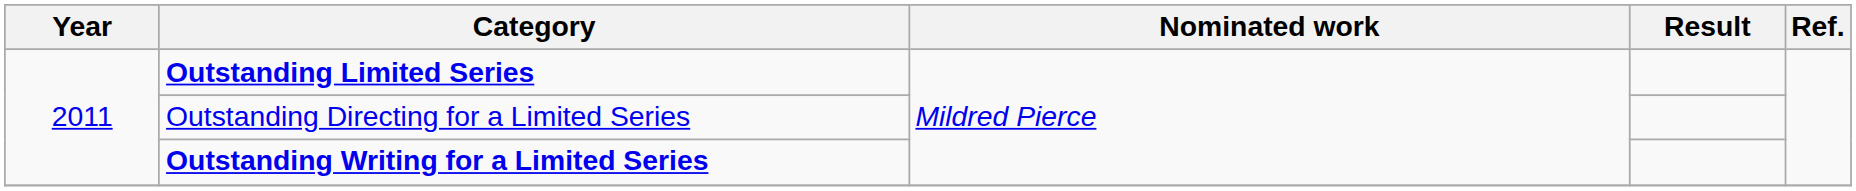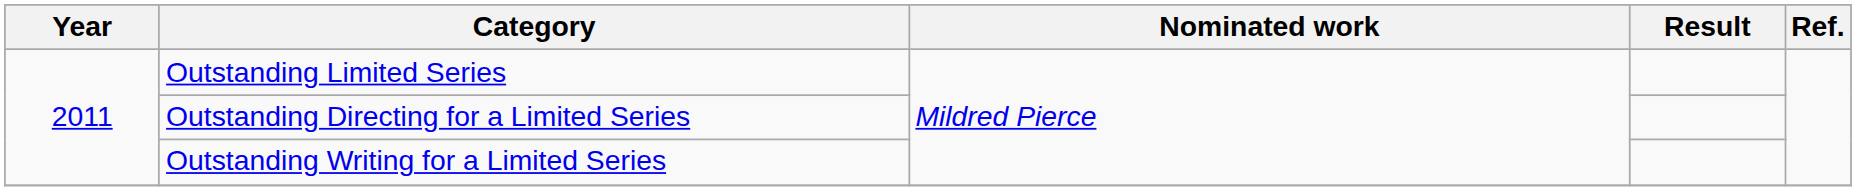(350, 71) bold -> (336, 71) normal
(437, 161) bold -> (416, 161) normal
